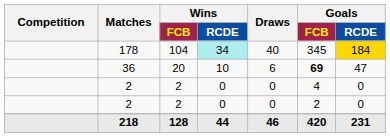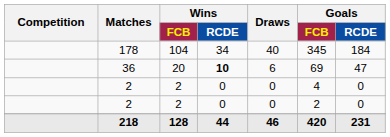(222, 50) paleturquoise background -> (222, 50) no background
(361, 50) gold background -> (361, 50) no background
(222, 68) normal -> (222, 68) bold
(317, 68) bold -> (317, 68) normal
